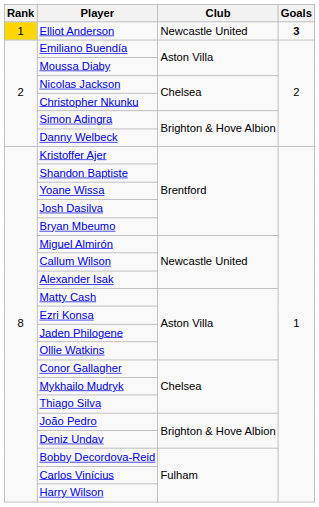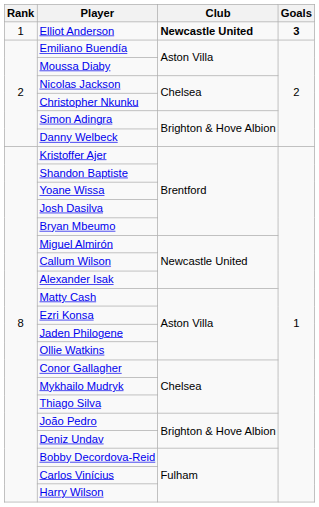(21, 31) gold background -> (21, 31) no background
(204, 31) normal -> (207, 31) bold
